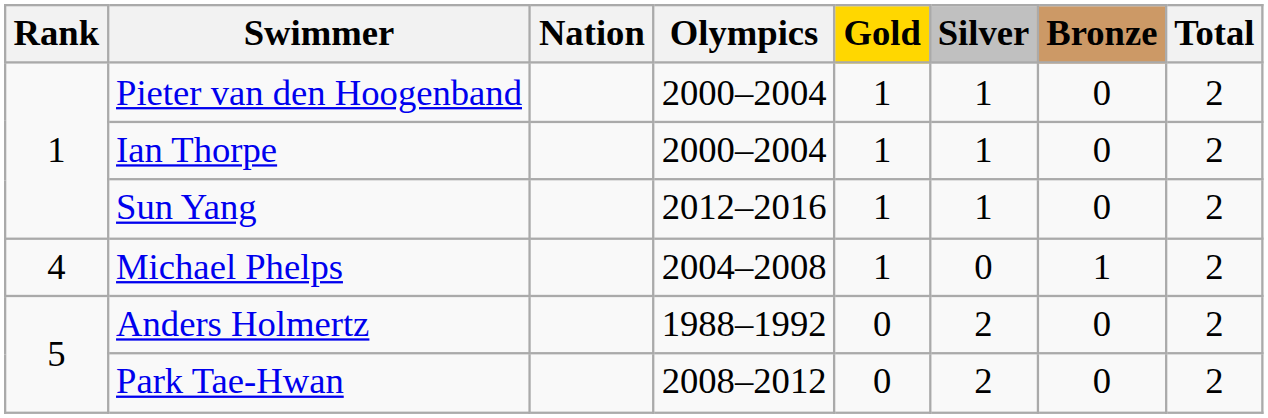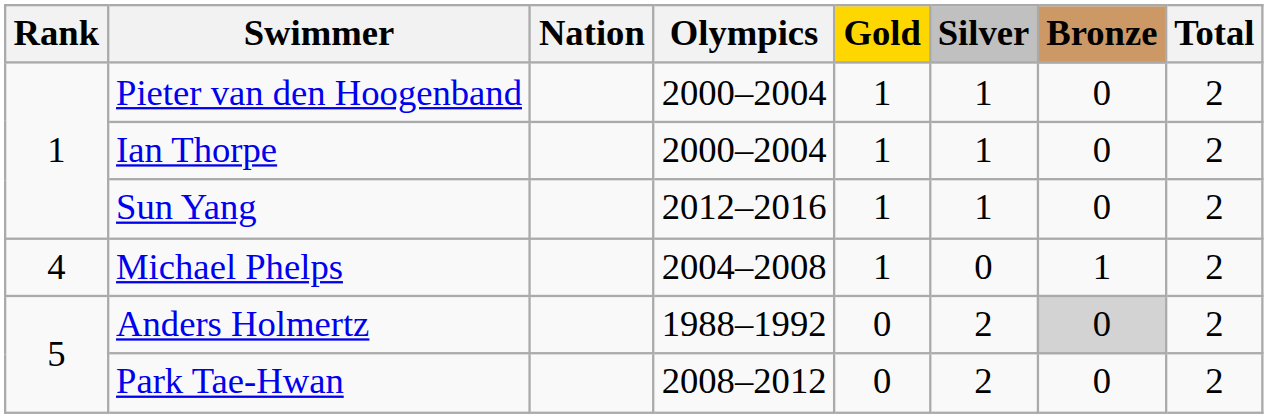(1102, 324) no background -> (1102, 324) lightgrey background
